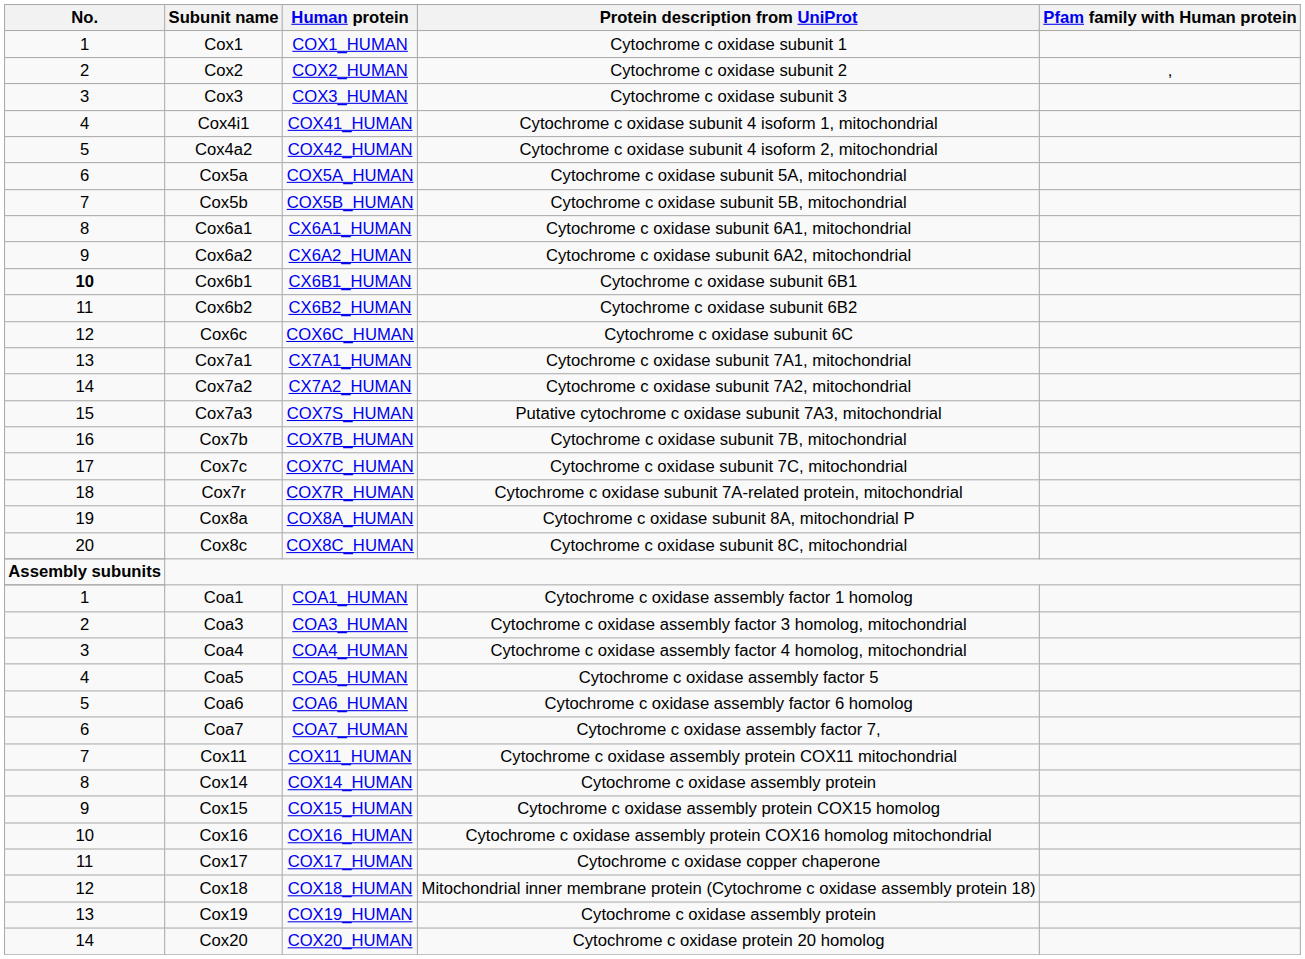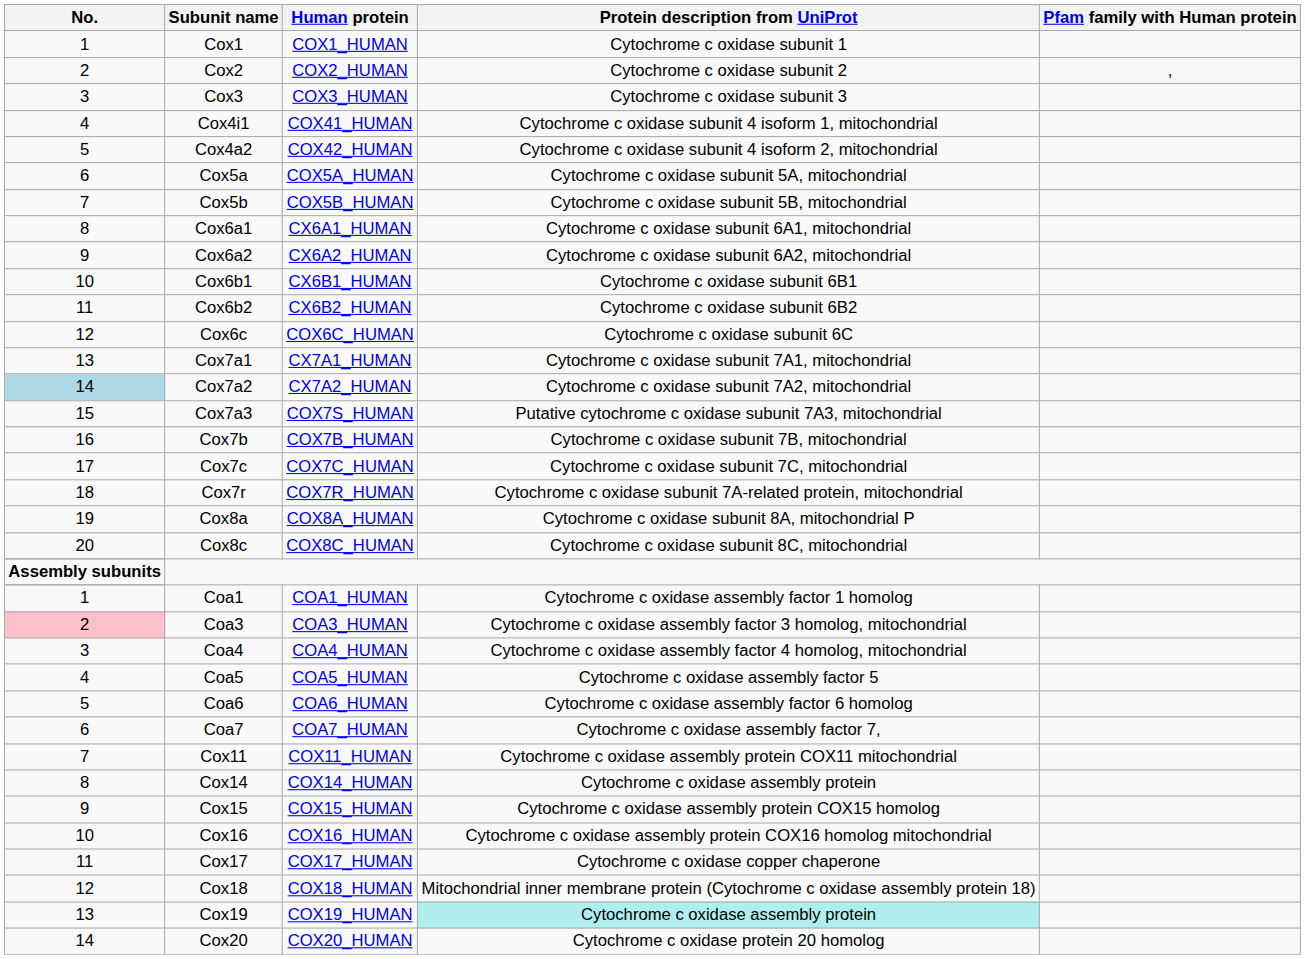(85, 281) bold -> (85, 281) normal
(85, 387) no background -> (85, 387) lightblue background
(85, 624) no background -> (85, 624) pink background
(729, 914) no background -> (729, 914) paleturquoise background
